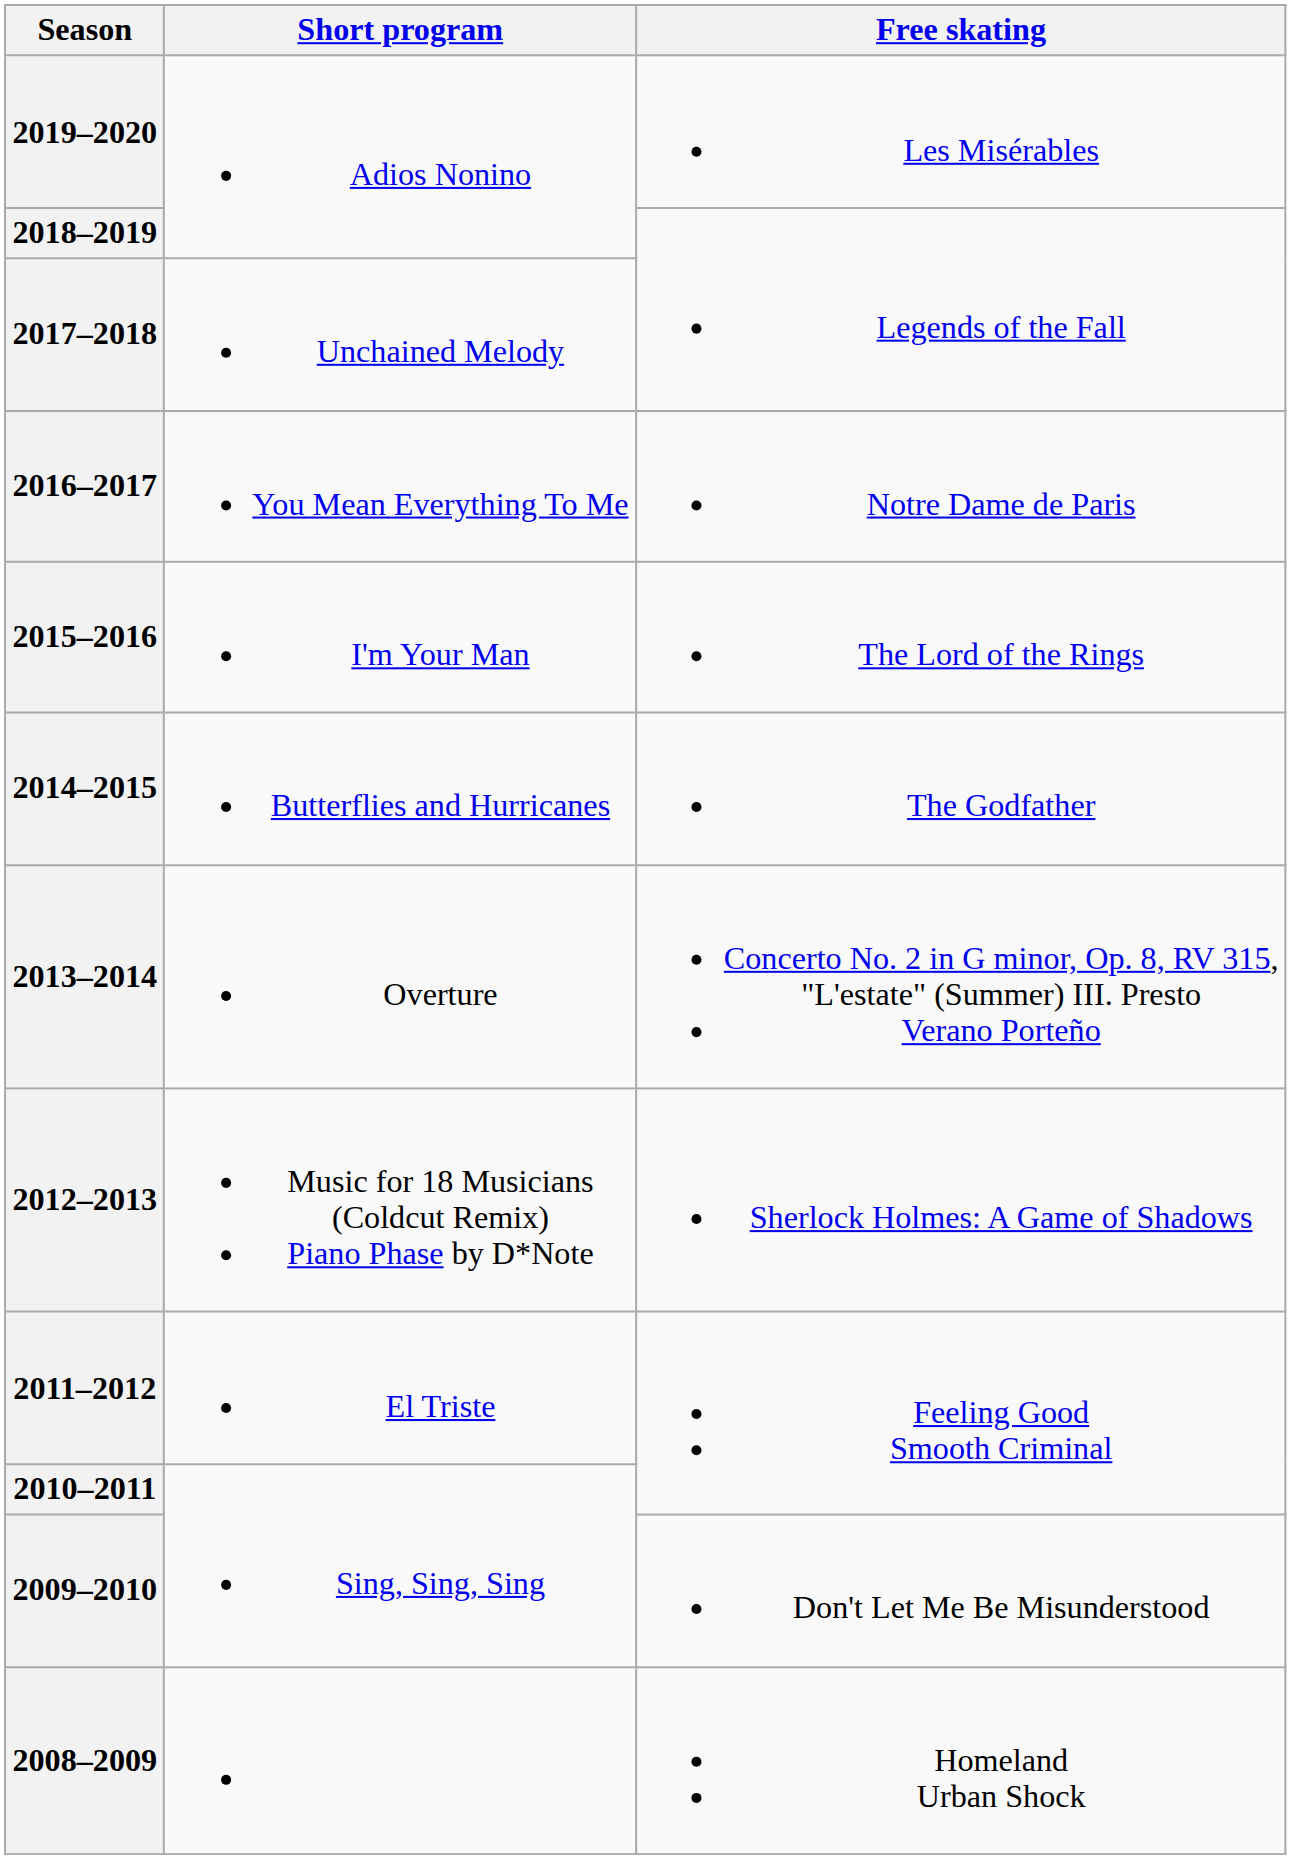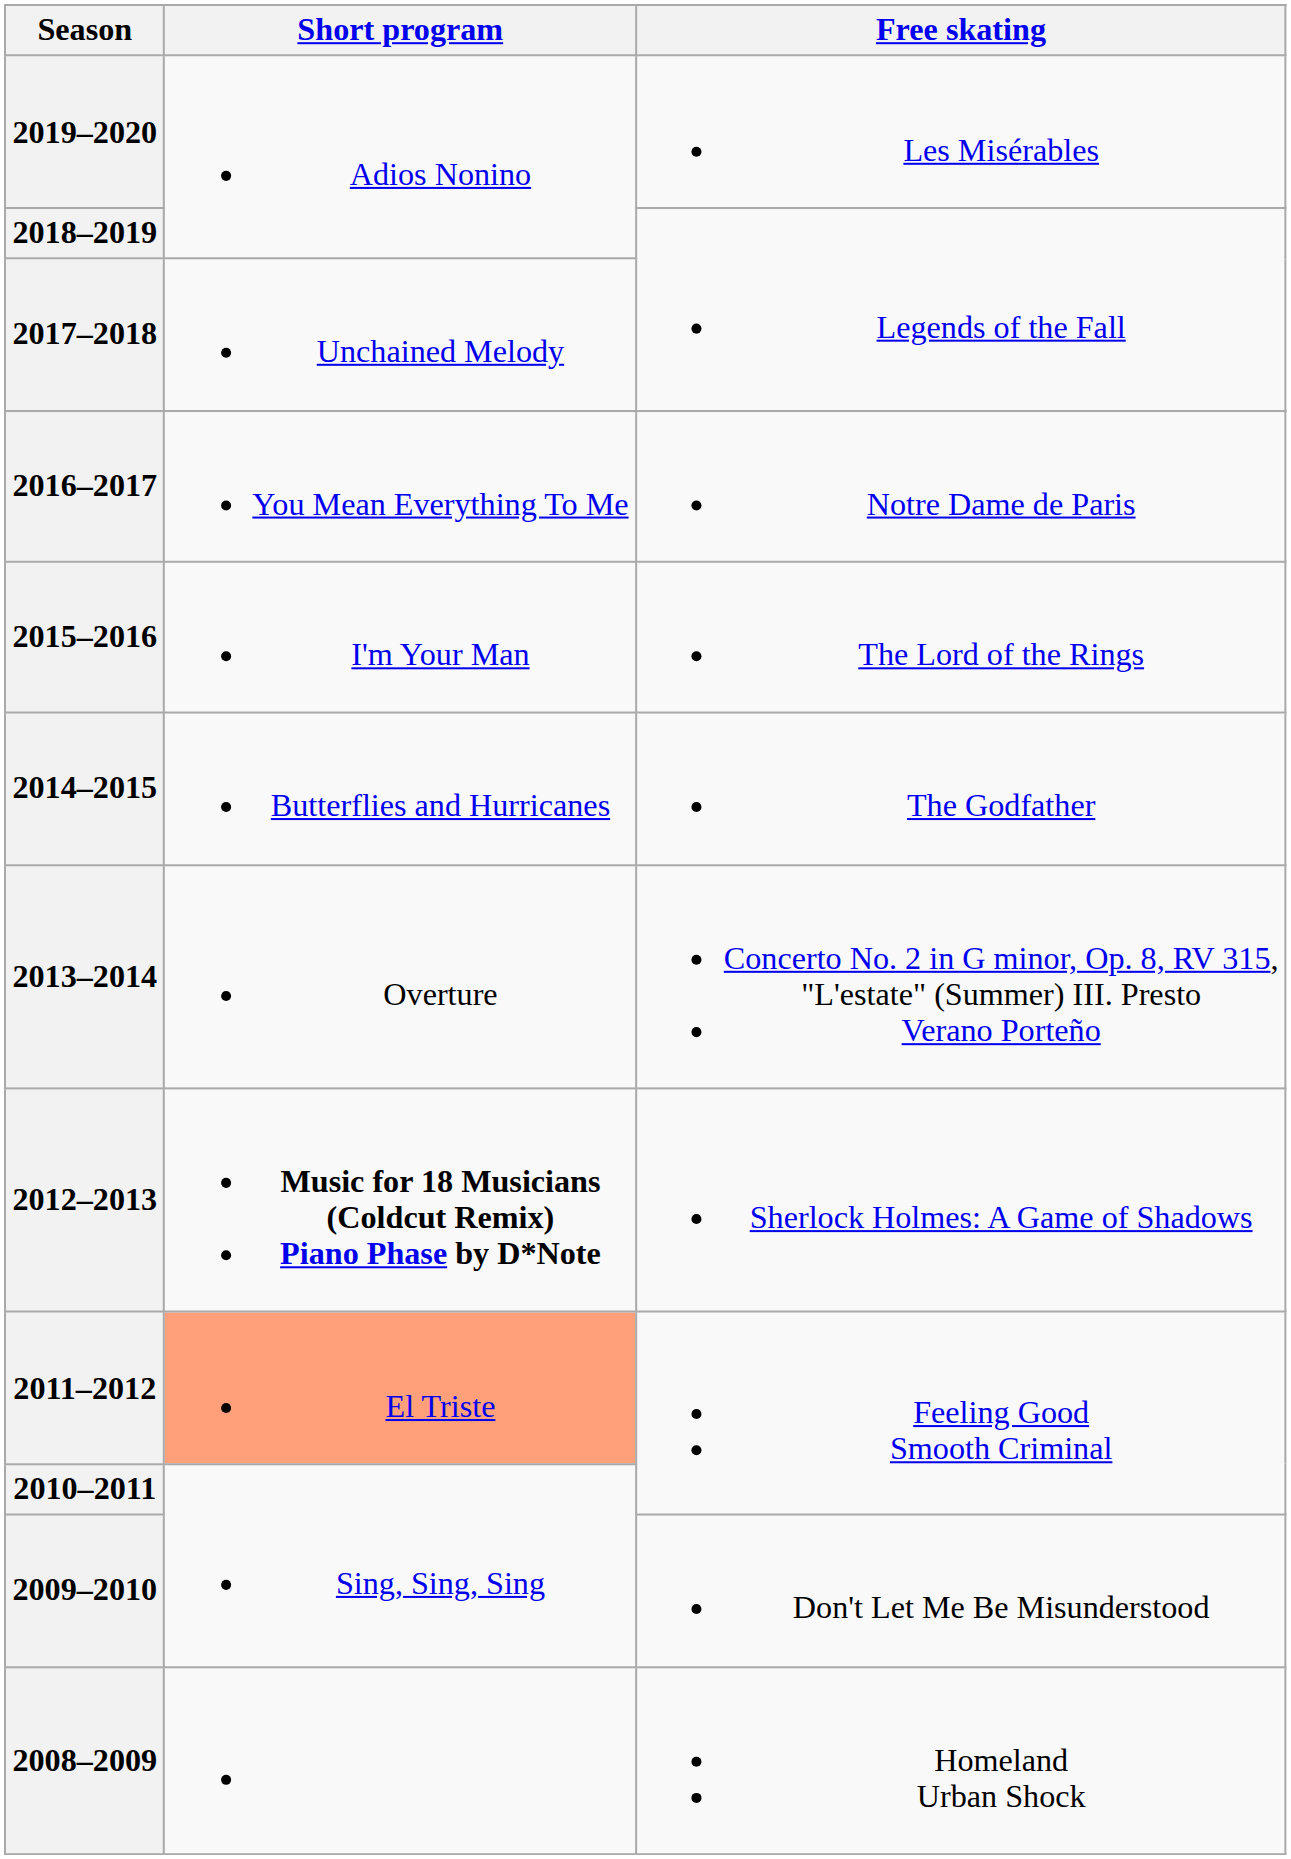(400, 1218) normal -> (400, 1218) bold
(400, 1406) no background -> (400, 1406) lightsalmon background
